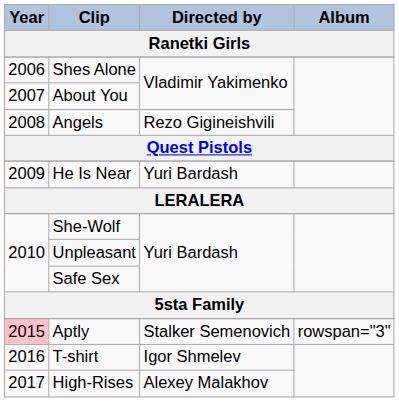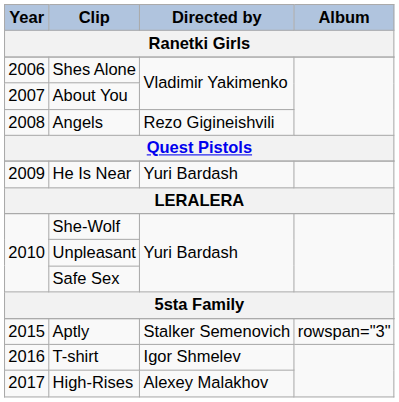(27, 331) pink background -> (27, 331) no background
